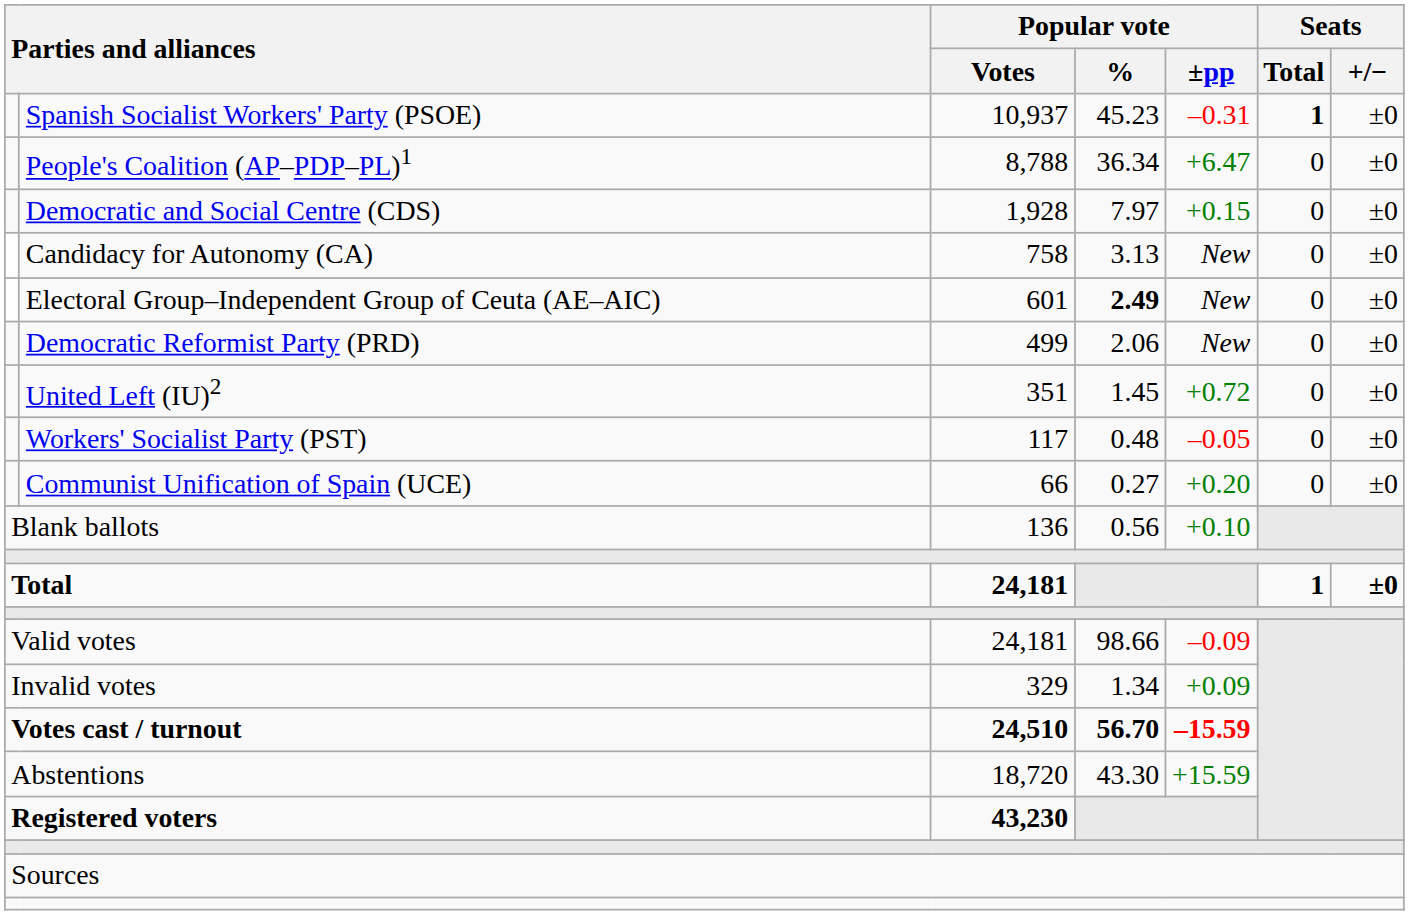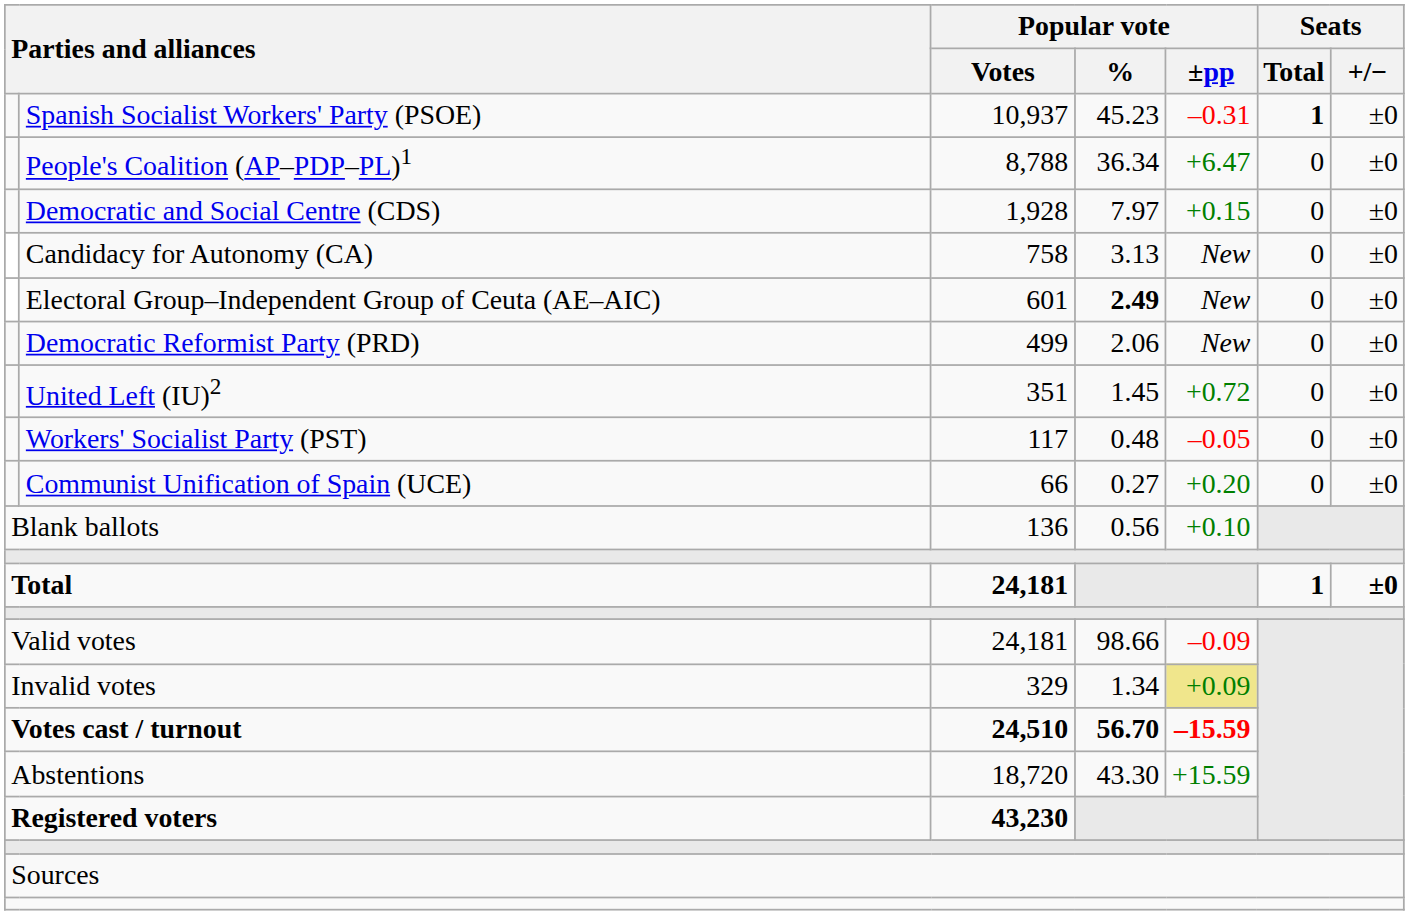(1218, 685) no background -> (1218, 685) khaki background
